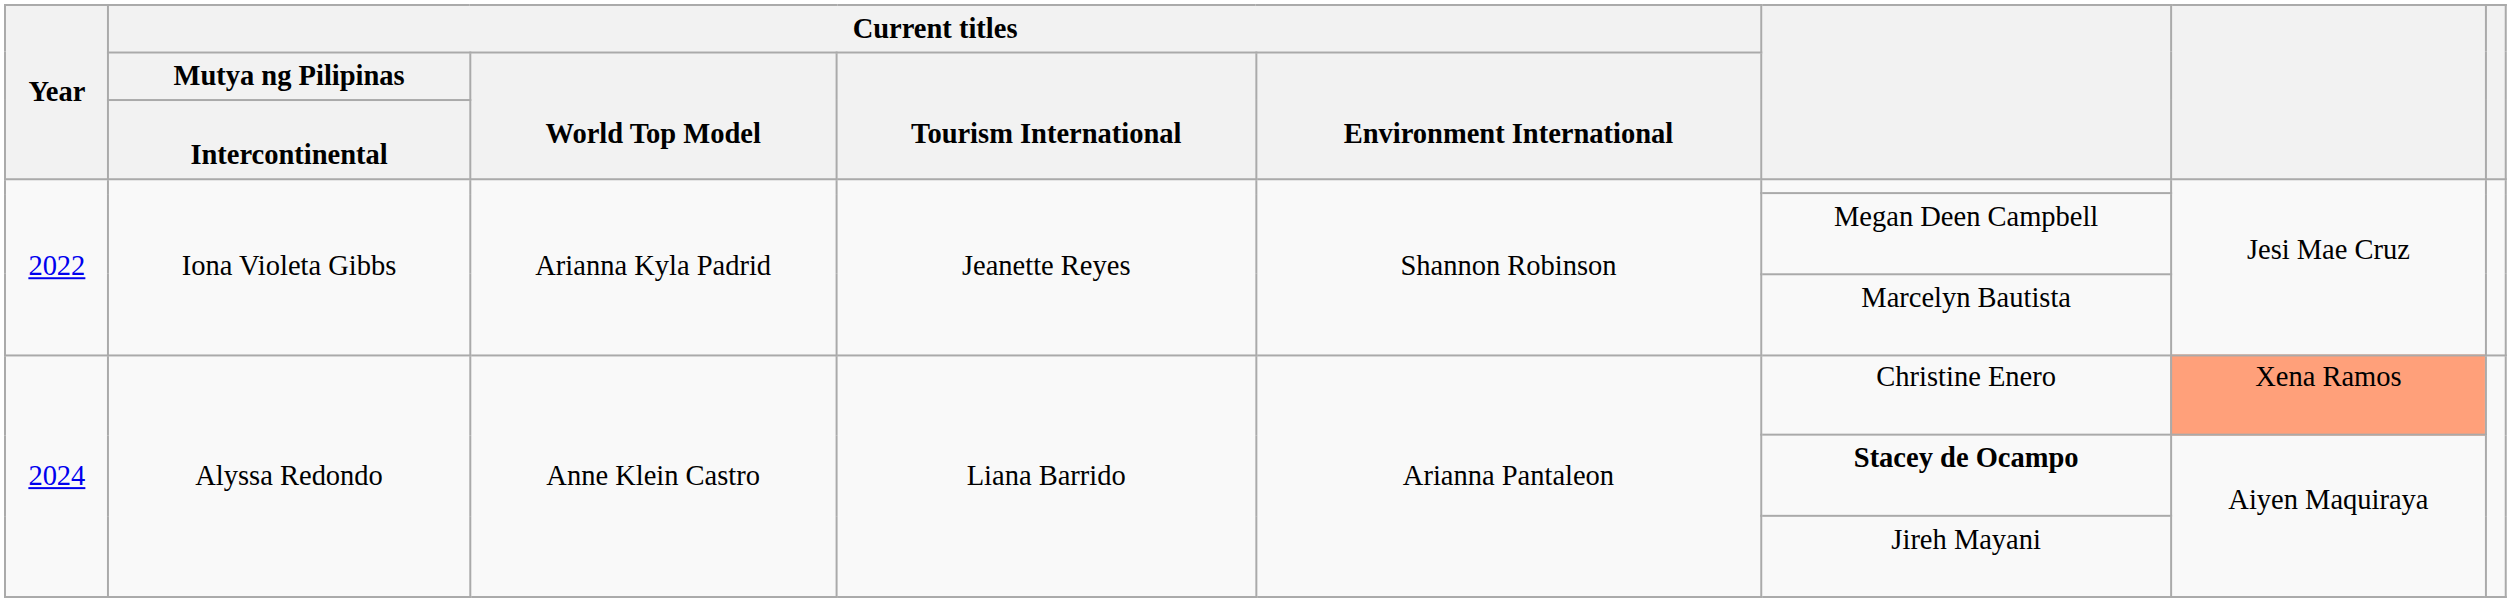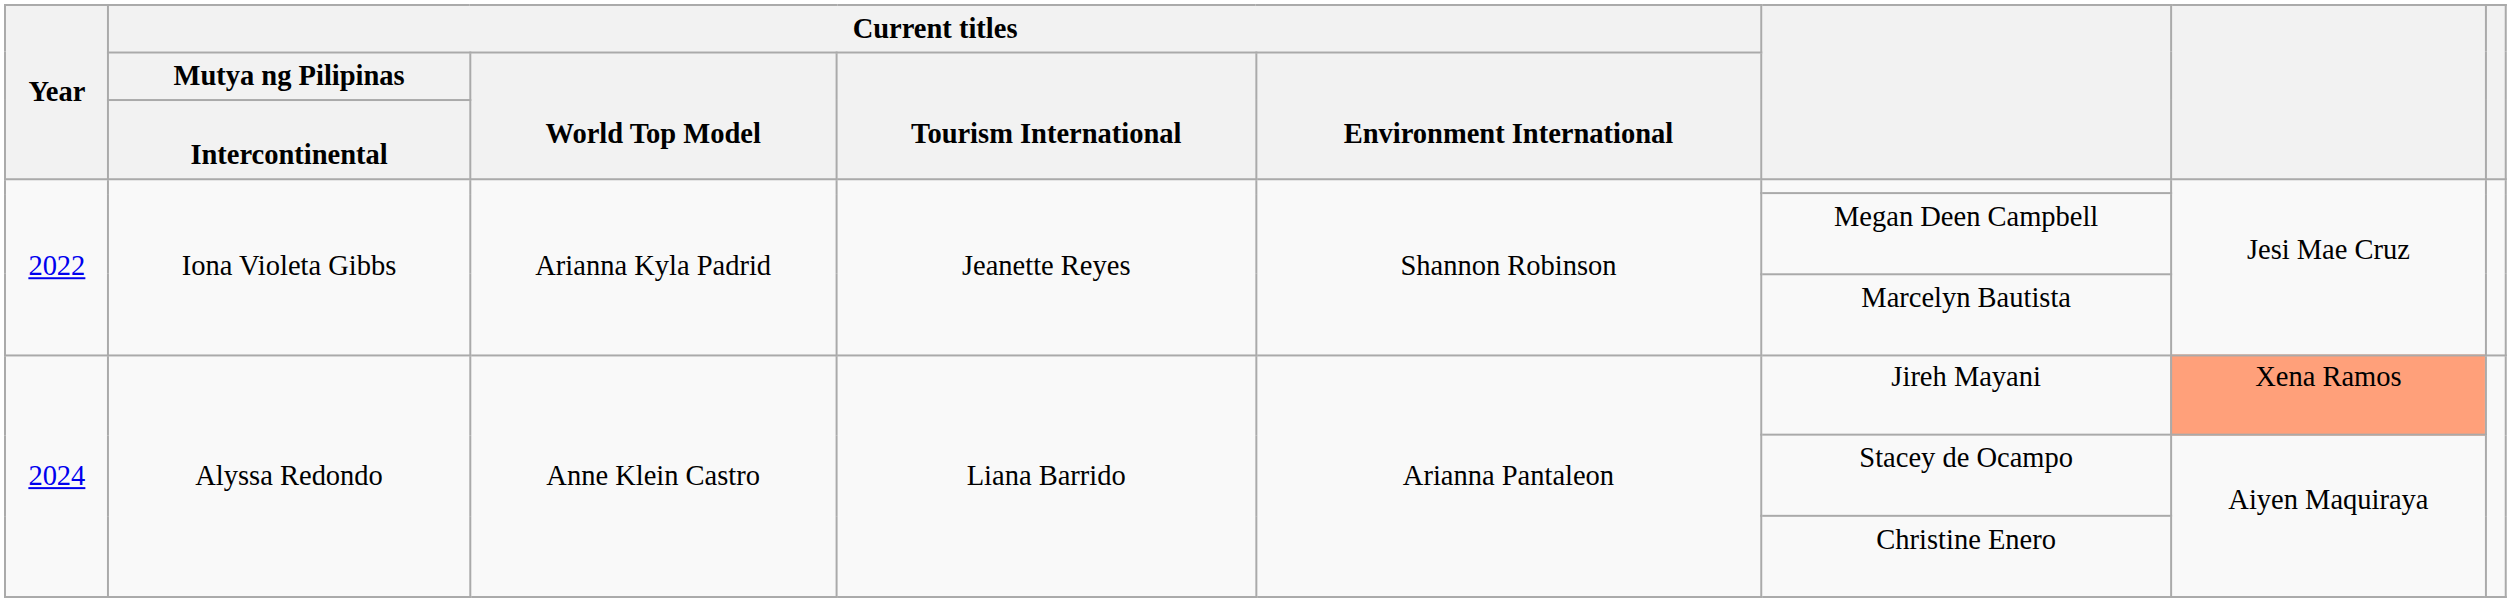(1966, 377) Christine Enero -> (1966, 377) Jireh Mayani
(1966, 458) bold -> (1966, 458) normal
(1966, 539) Jireh Mayani -> (1966, 539) Christine Enero
